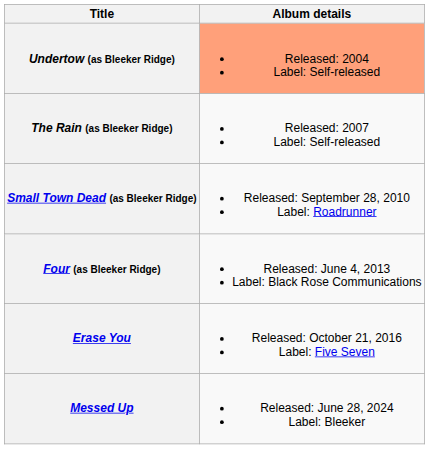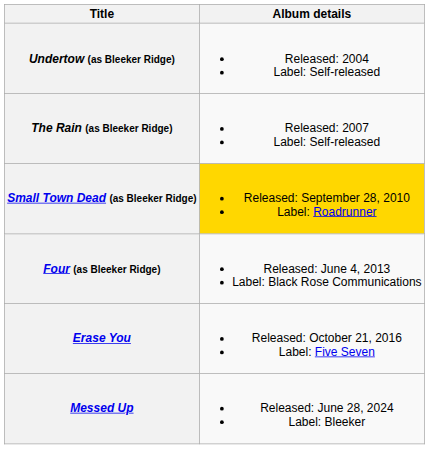(312, 65) lightsalmon background -> (312, 65) no background
(312, 205) no background -> (312, 205) gold background
